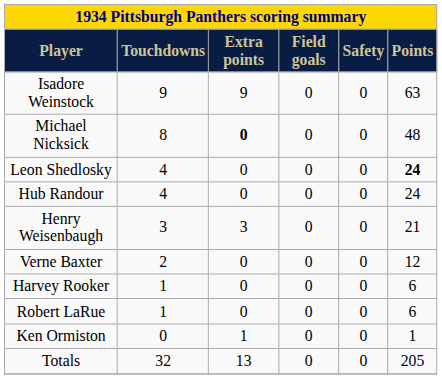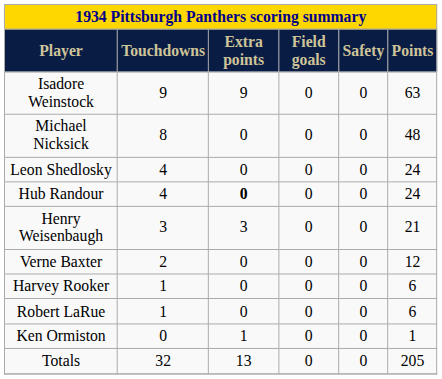(244, 135) bold -> (244, 135) normal
(413, 169) bold -> (413, 169) normal
(244, 194) normal -> (244, 194) bold
